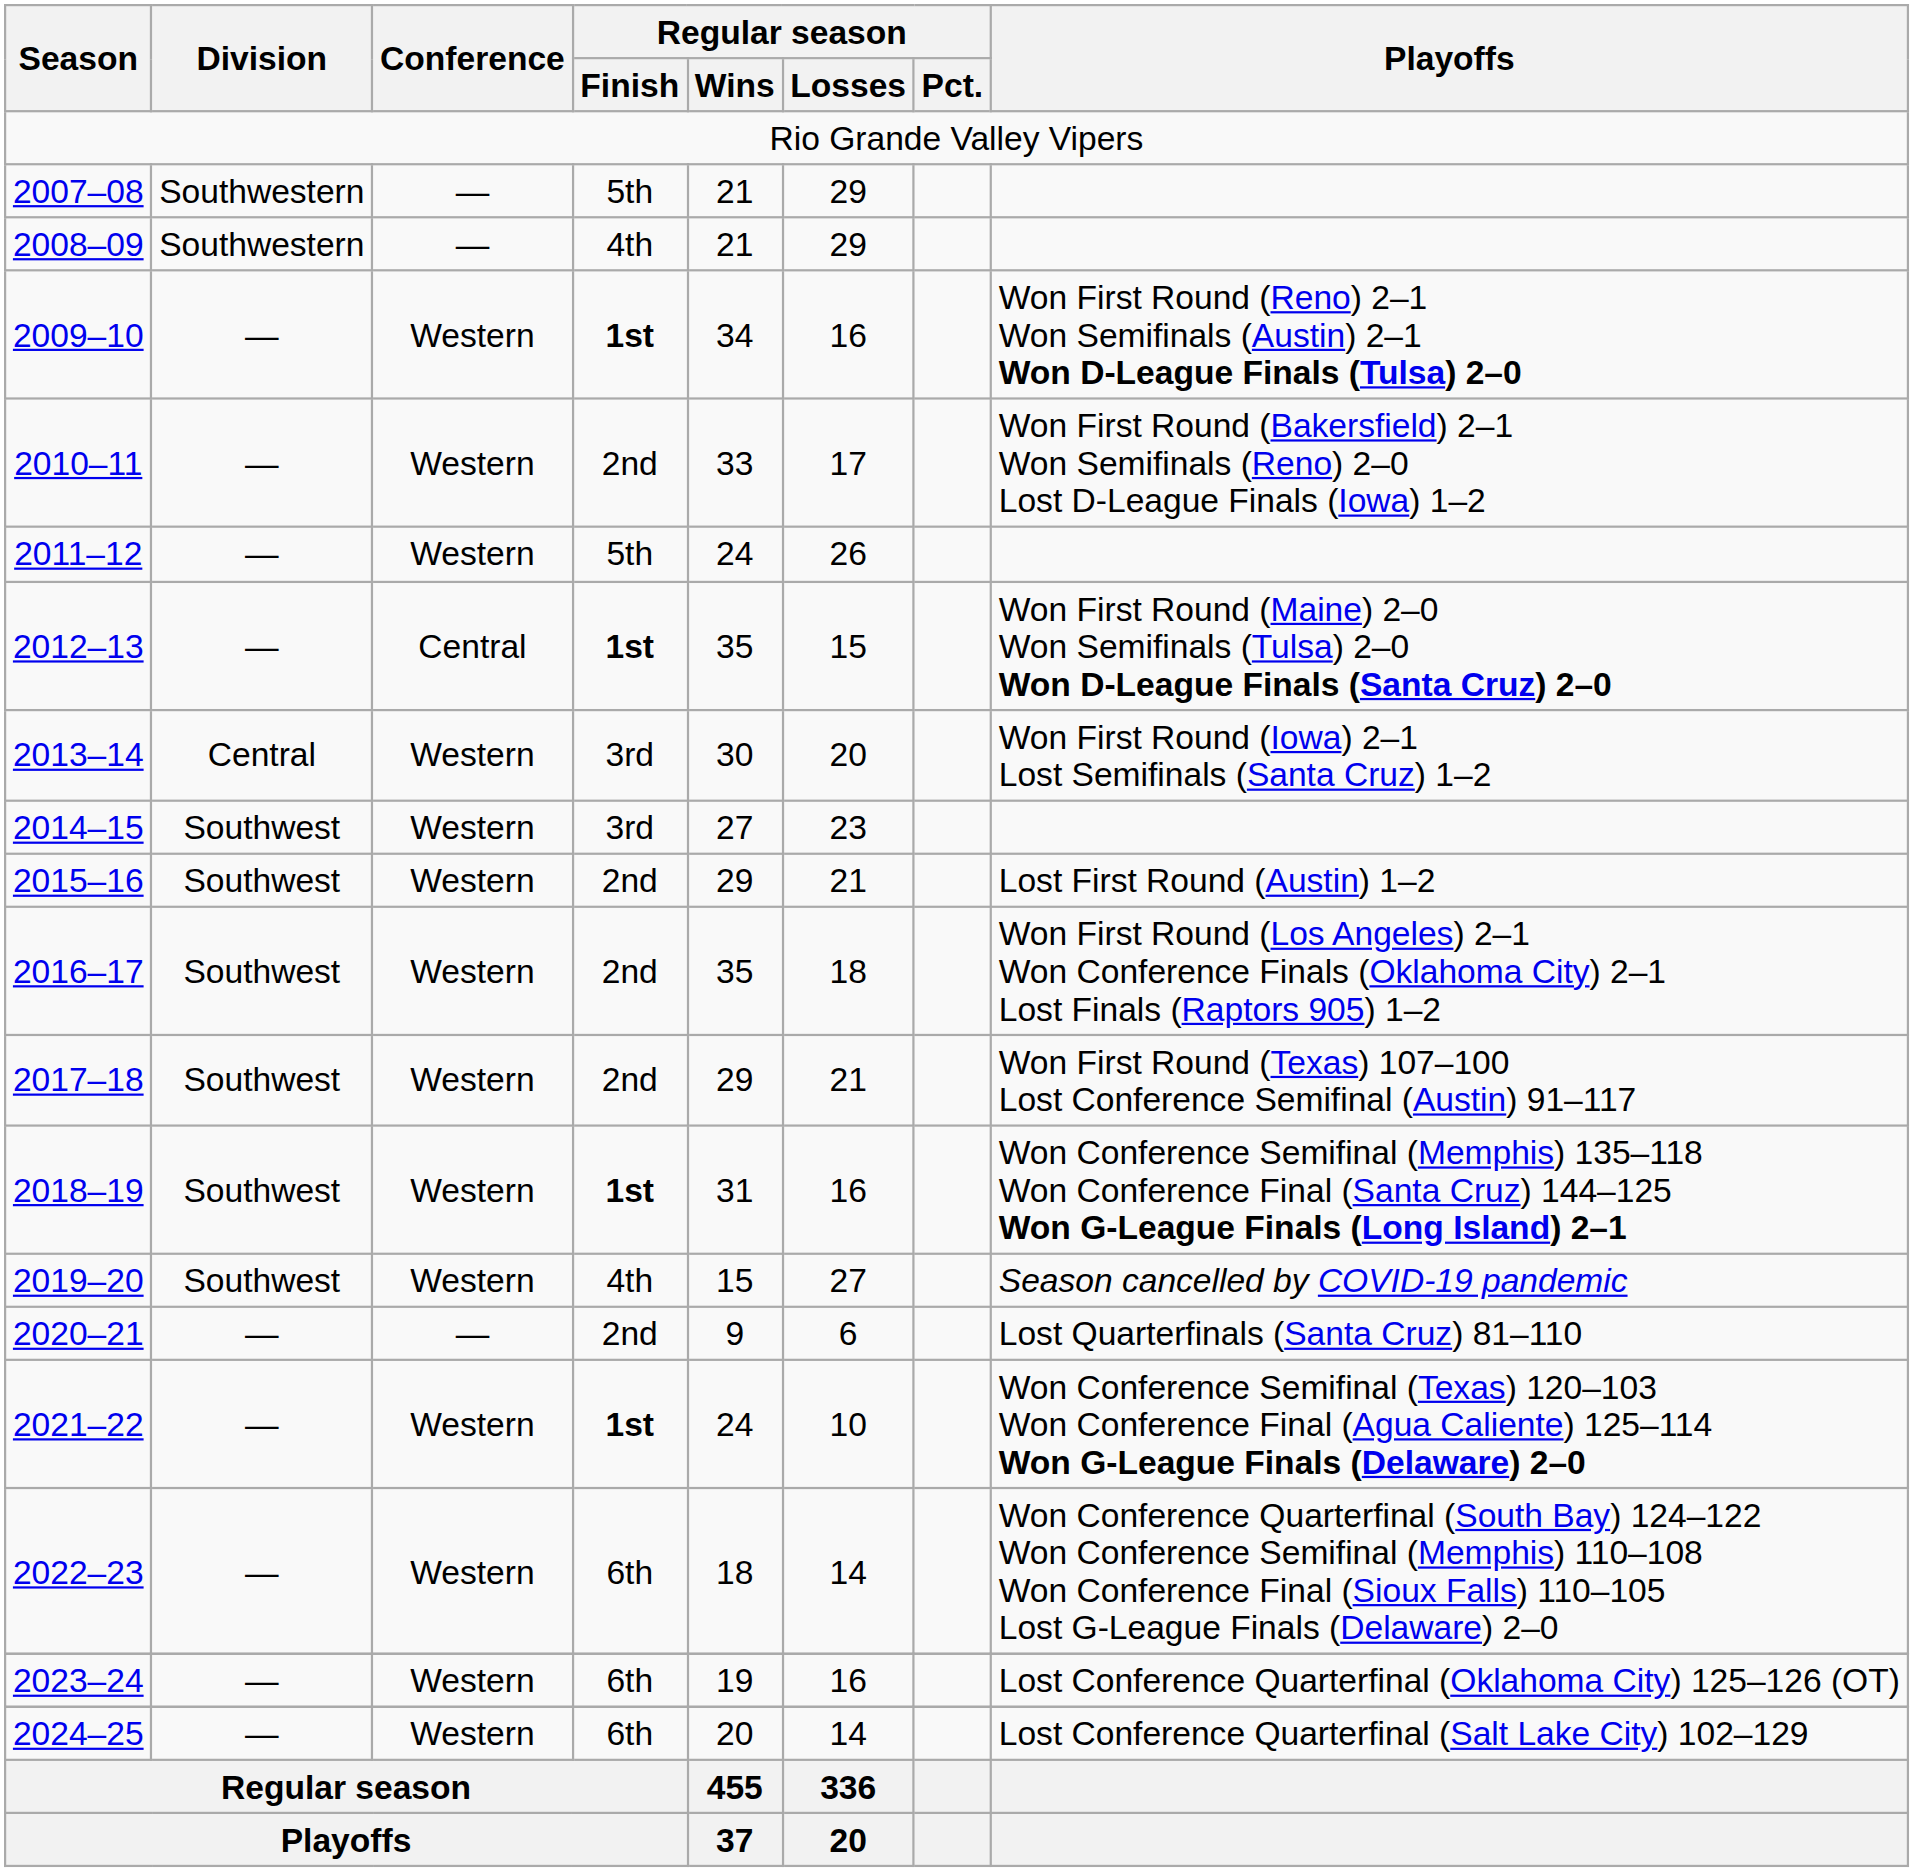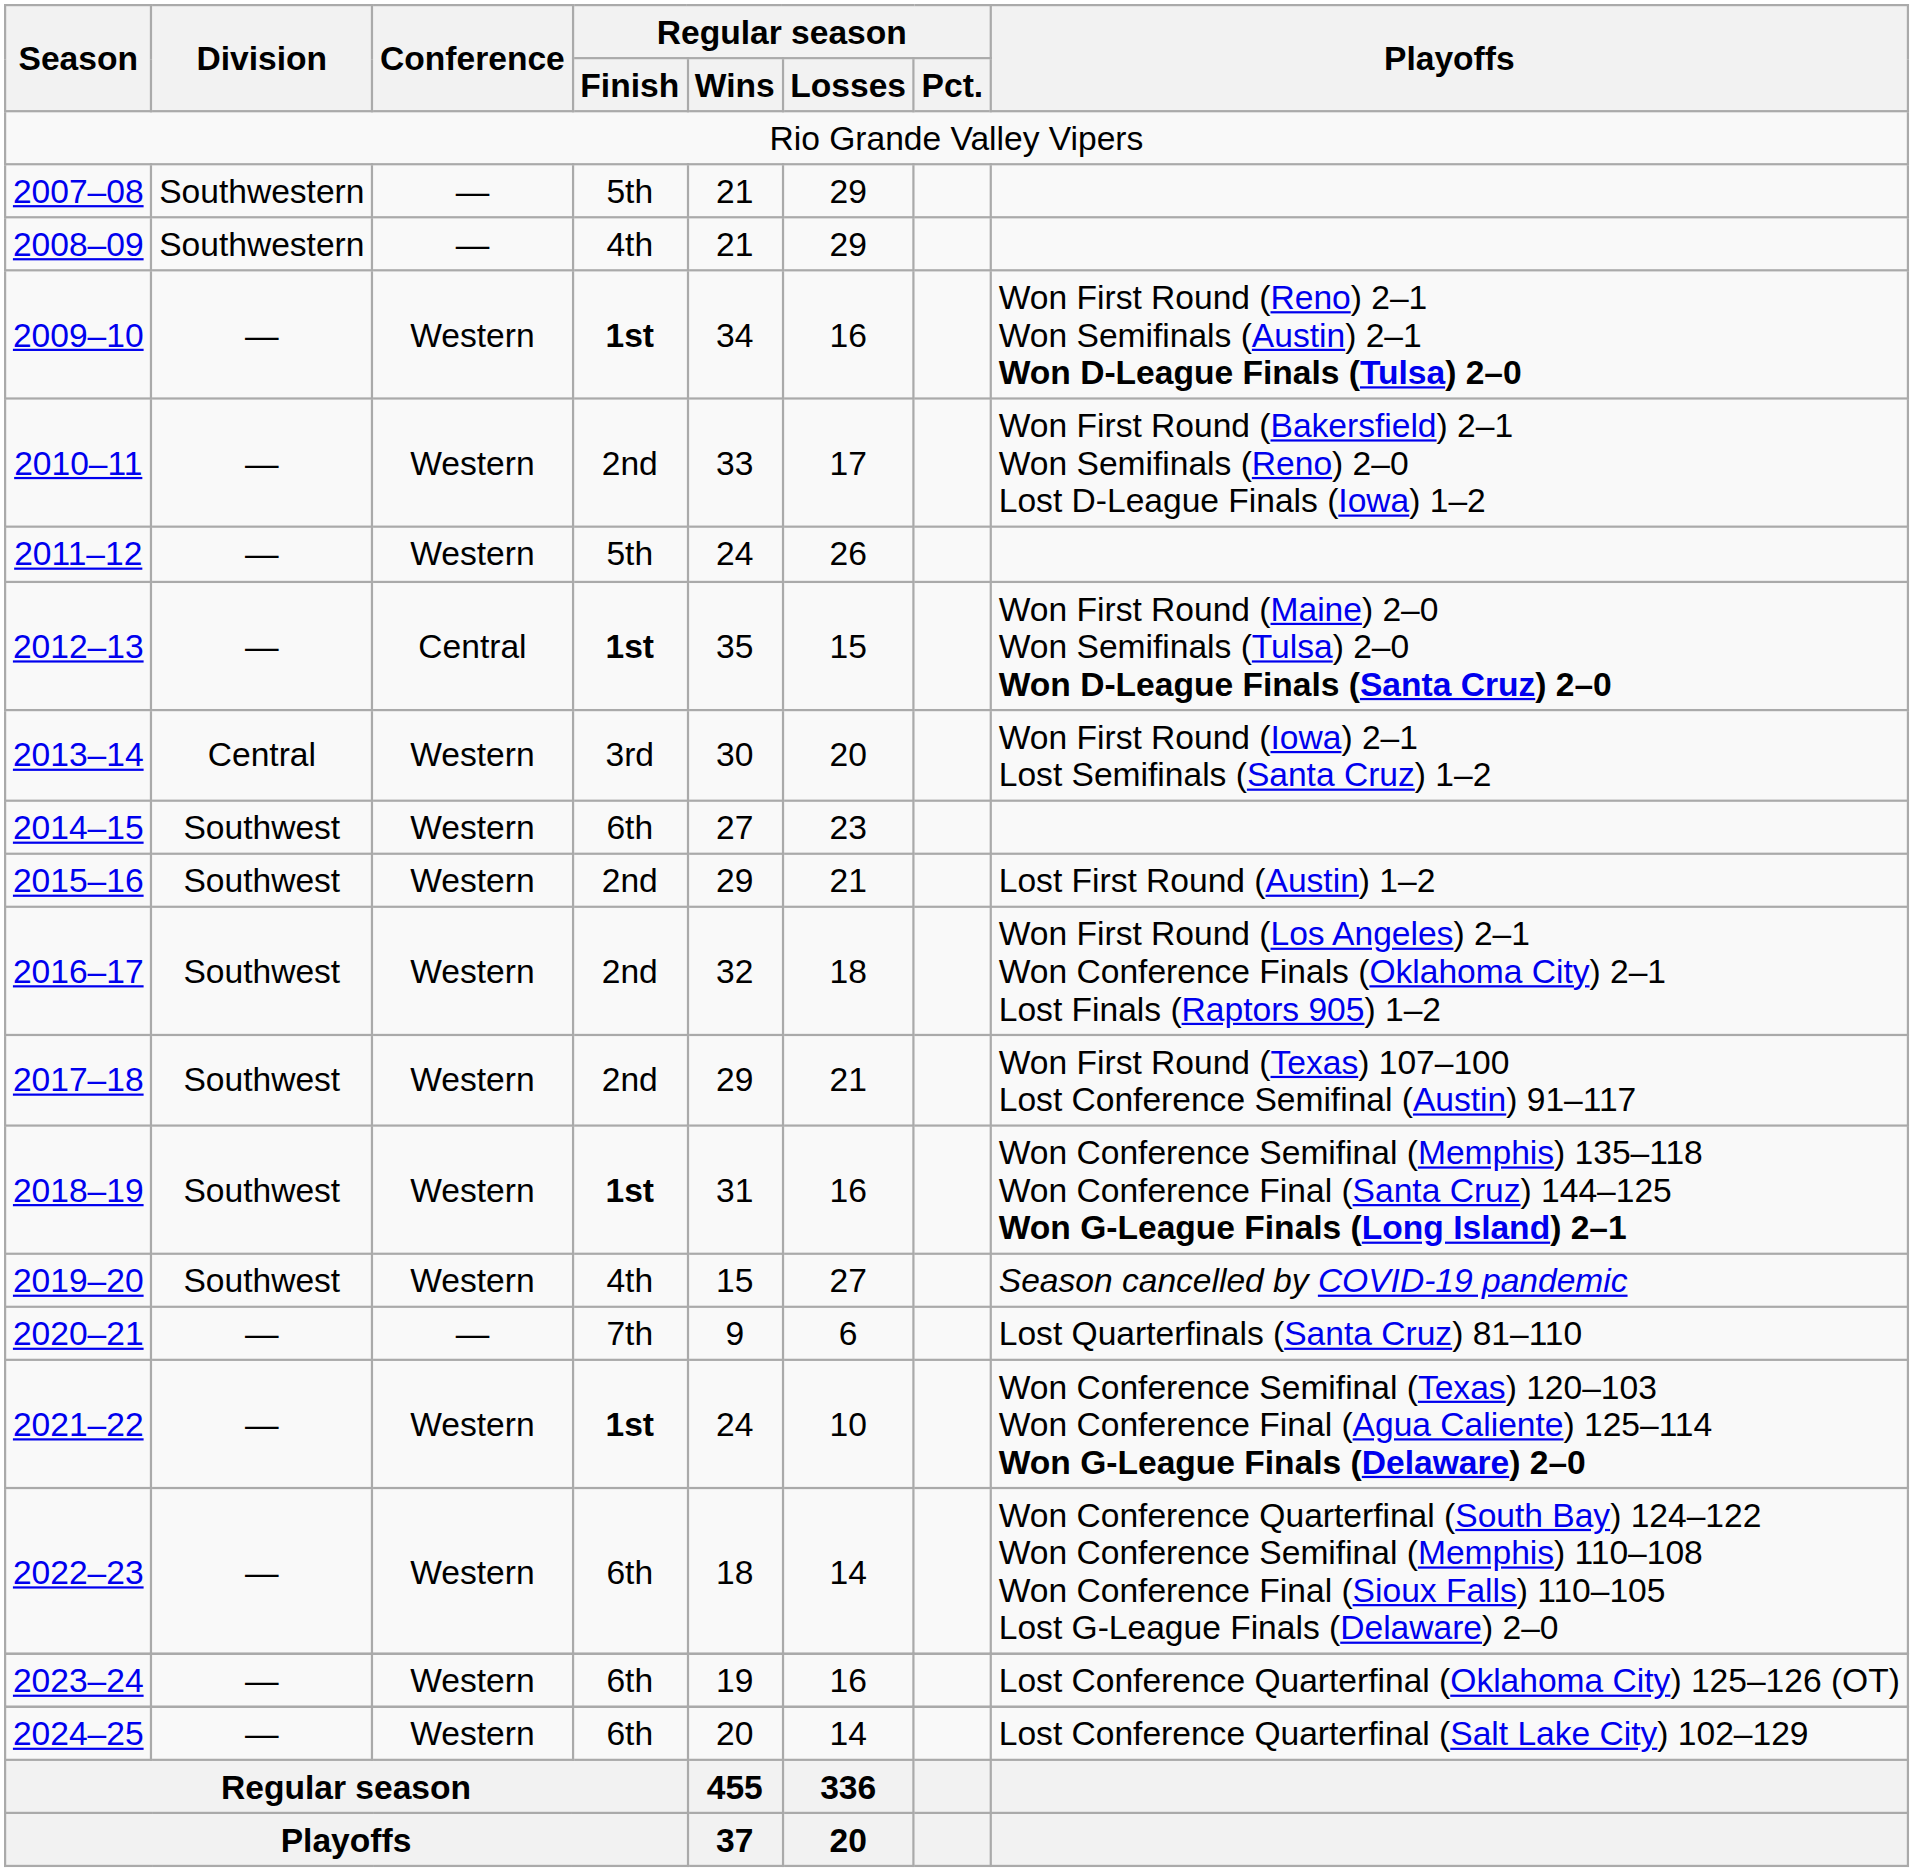(630, 827) 3rd -> (630, 827) 6th
(735, 971) 35 -> (735, 971) 32
(630, 1334) 2nd -> (630, 1334) 7th
